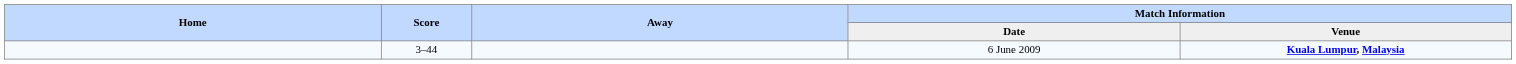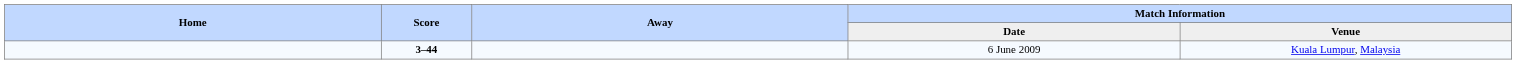(426, 50) normal -> (426, 50) bold
(1346, 50) bold -> (1346, 50) normal
